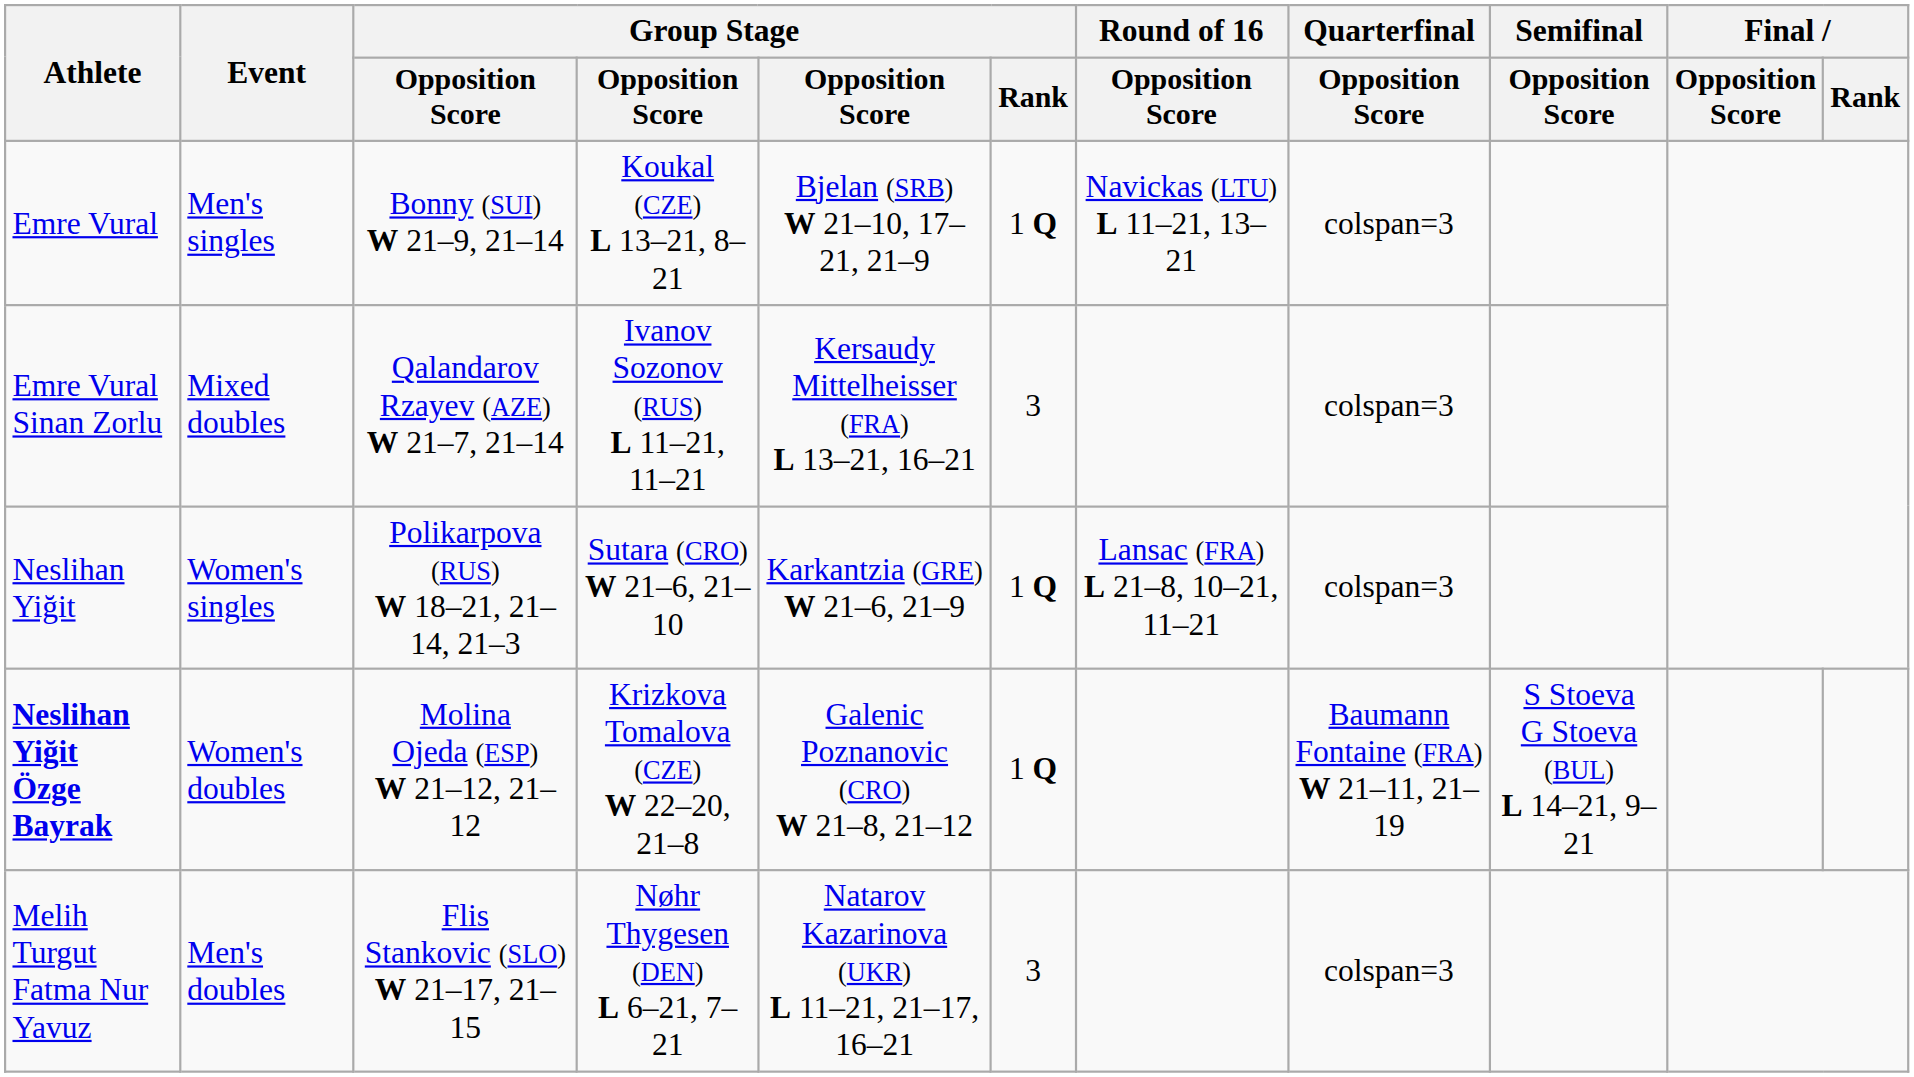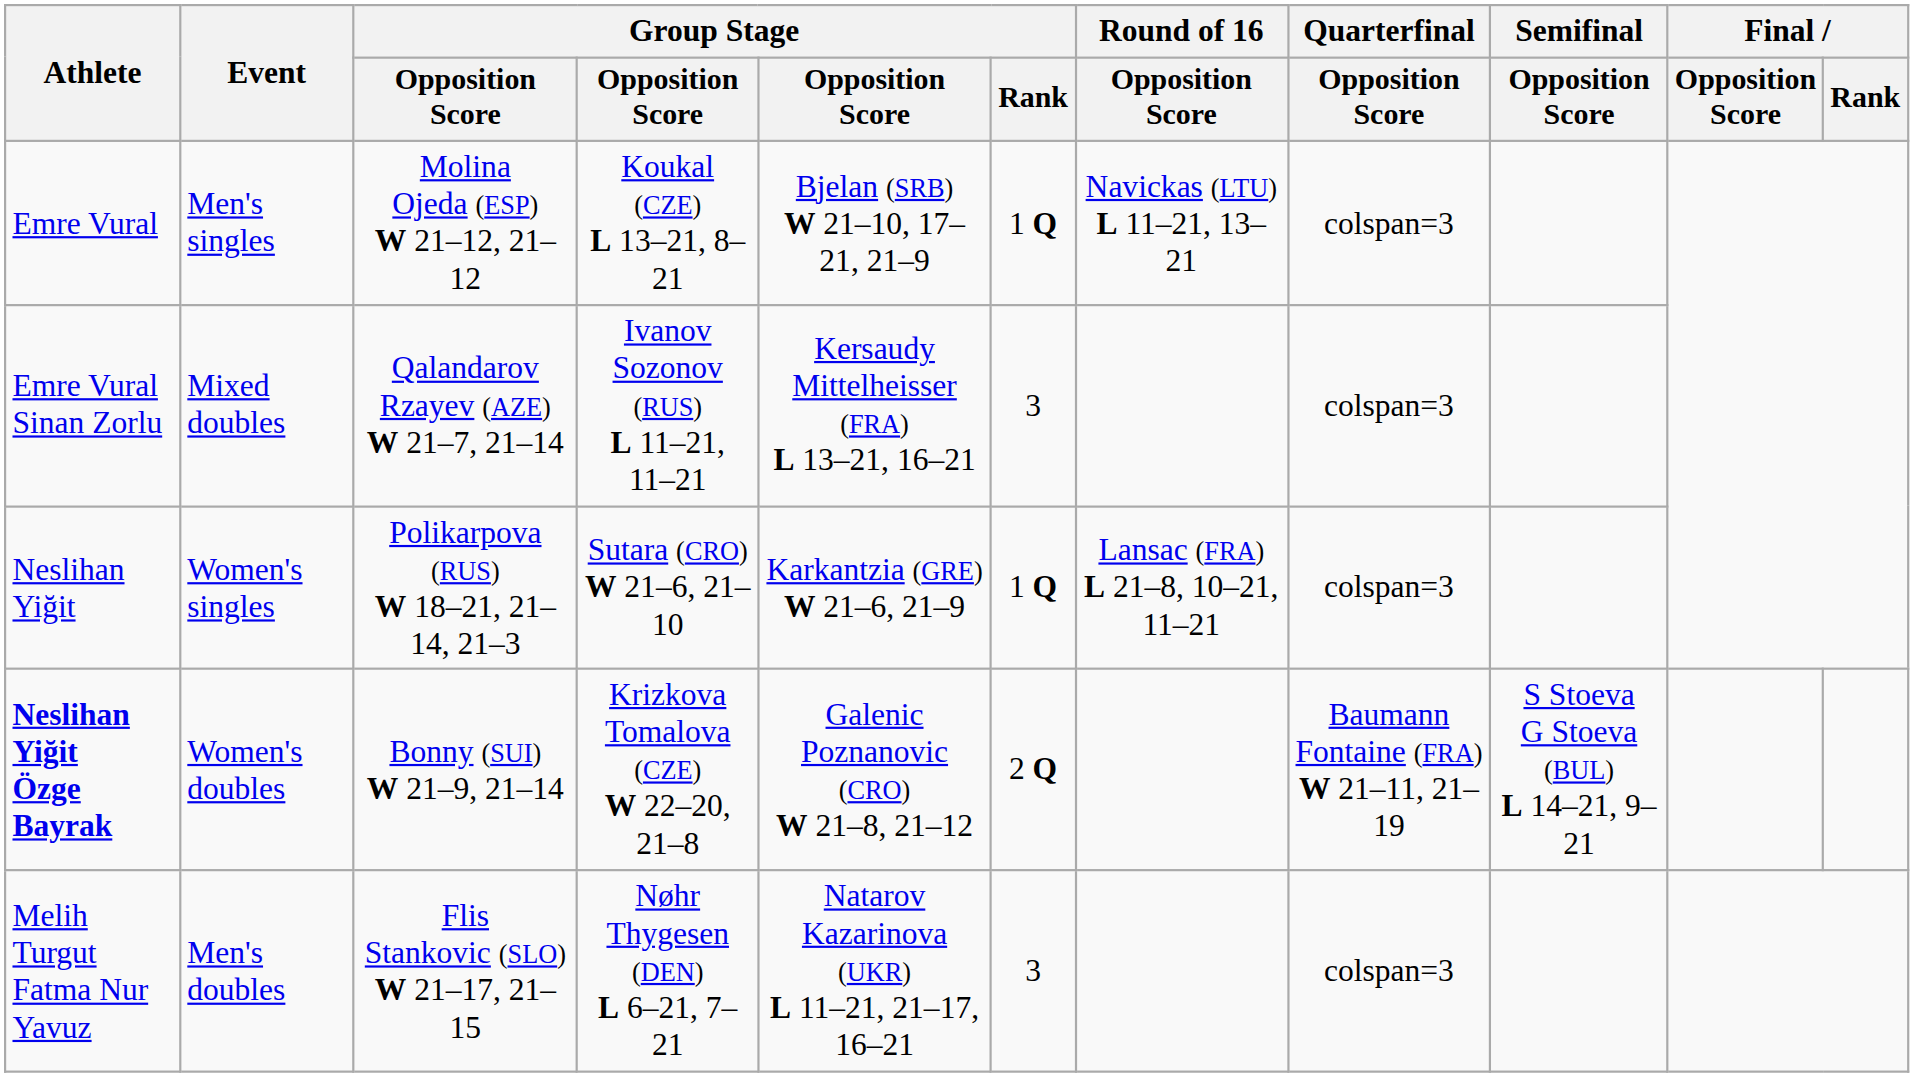(465, 223) Bonny (SUI) W 21–9, 21–14 -> (465, 223) Molina Ojeda (ESP) W 21–12, 21–12
(465, 769) Molina Ojeda (ESP) W 21–12, 21–12 -> (465, 769) Bonny (SUI) W 21–9, 21–14
(1033, 769) 1 Q -> (1033, 769) 2 Q
